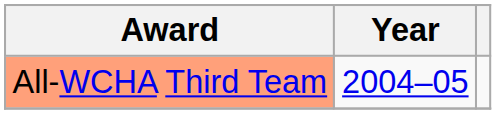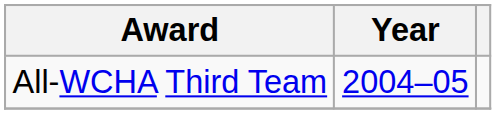(170, 81) lightsalmon background -> (170, 81) no background
